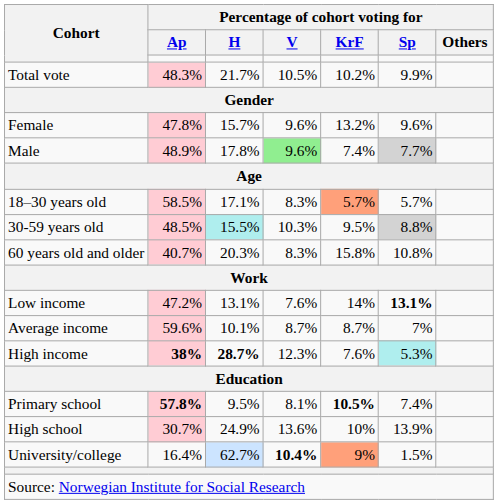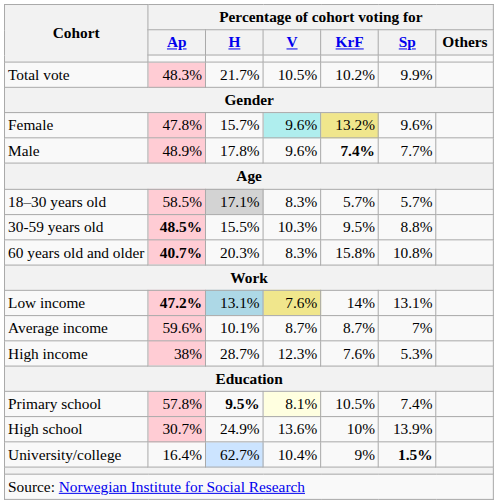(301, 125) no background -> (301, 125) paleturquoise background
(355, 125) no background -> (355, 125) khaki background
(301, 151) lightgreen background -> (301, 151) no background
(359, 151) normal -> (358, 151) bold
(417, 151) lightgrey background -> (417, 151) no background
(240, 201) no background -> (240, 201) lightgrey background
(359, 201) lightsalmon background -> (359, 201) no background
(182, 226) normal -> (181, 226) bold
(240, 226) paleturquoise background -> (240, 226) no background
(417, 226) lightgrey background -> (417, 226) no background
(182, 252) normal -> (181, 252) bold
(182, 302) normal -> (181, 302) bold
(240, 302) no background -> (240, 302) lightblue background
(301, 302) no background -> (301, 302) khaki background
(411, 302) bold -> (413, 302) normal
(187, 353) bold -> (188, 353) normal
(239, 353) bold -> (240, 353) normal
(417, 353) paleturquoise background -> (417, 353) no background
(181, 404) bold -> (182, 404) normal
(244, 404) normal -> (242, 404) bold
(301, 404) no background -> (301, 404) lightyellow background
(354, 404) bold -> (355, 404) normal
(296, 454) bold -> (297, 454) normal
(365, 454) lightsalmon background -> (365, 454) no background
(417, 454) normal -> (415, 454) bold
